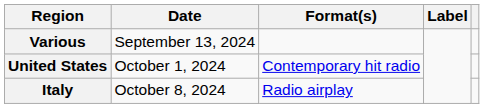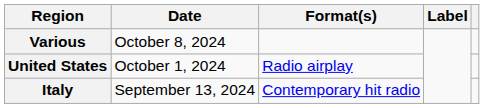(185, 41) September 13, 2024 -> (170, 41) October 8, 2024
(341, 66) Contemporary hit radio -> (307, 66) Radio airplay
(170, 90) October 8, 2024 -> (185, 90) September 13, 2024
(307, 90) Radio airplay -> (341, 90) Contemporary hit radio
